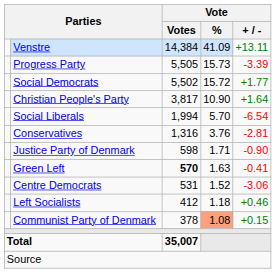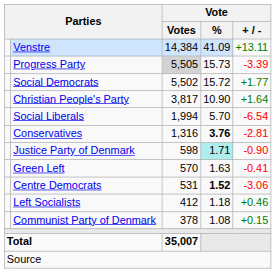(185, 64) no background -> (185, 64) lightgrey background
(220, 133) normal -> (220, 133) bold
(220, 151) no background -> (220, 151) paleturquoise background
(189, 168) bold -> (189, 168) normal
(220, 185) normal -> (220, 185) bold
(220, 220) lightsalmon background -> (220, 220) no background
